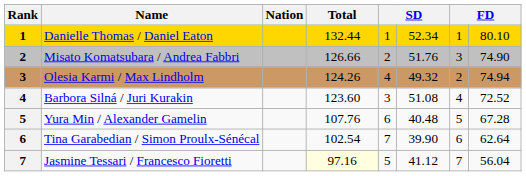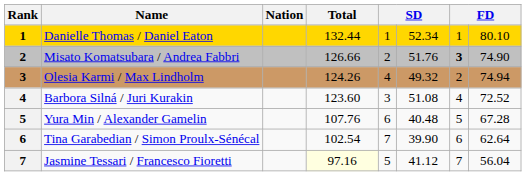(459, 56) normal -> (459, 56) bold
